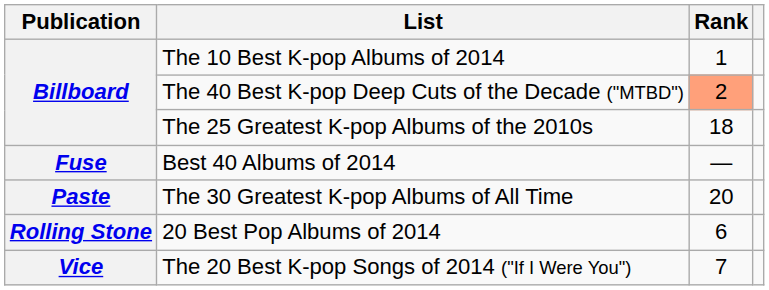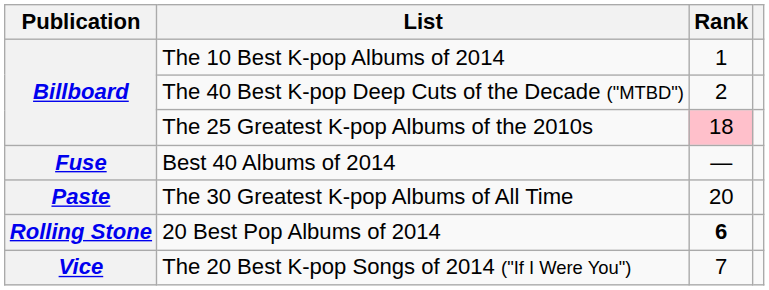(721, 92) lightsalmon background -> (721, 92) no background
(721, 127) no background -> (721, 127) pink background
(721, 232) normal -> (721, 232) bold
